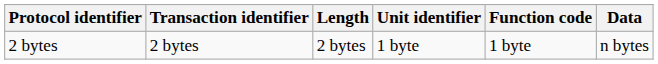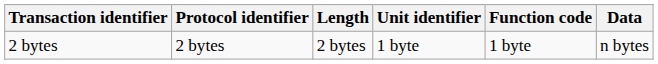columns swapped: (229, 18) <-> (75, 18)
